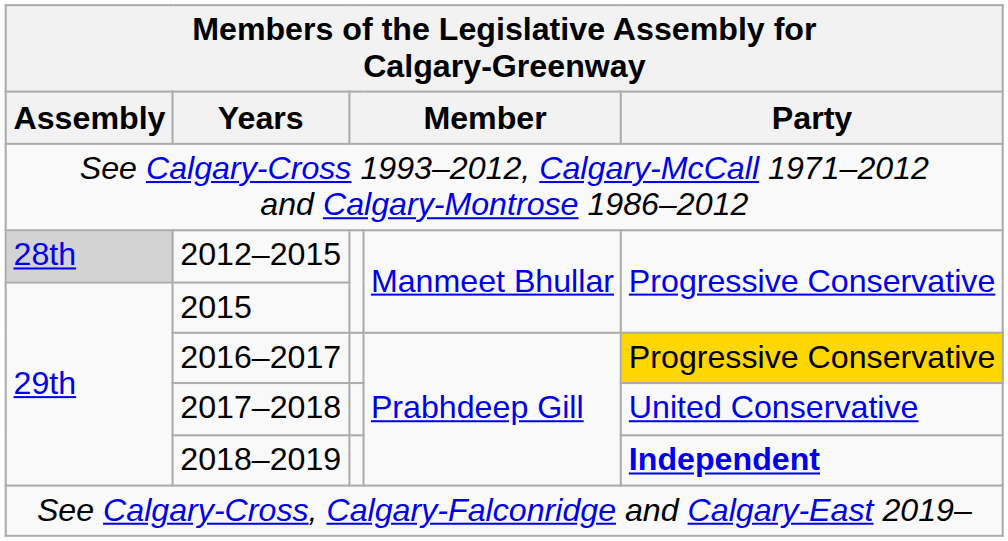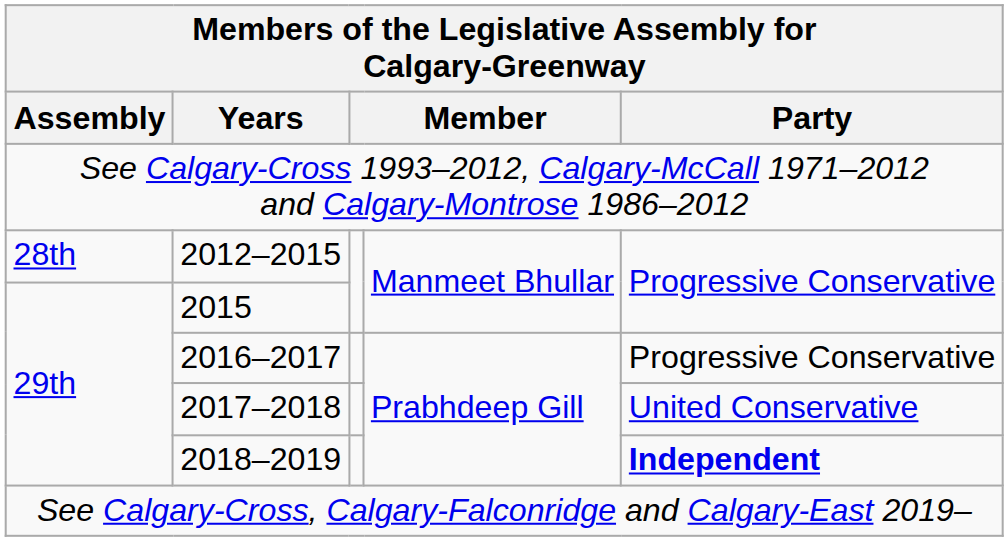(45, 255) lightgrey background -> (45, 255) no background
(812, 357) gold background -> (812, 357) no background
